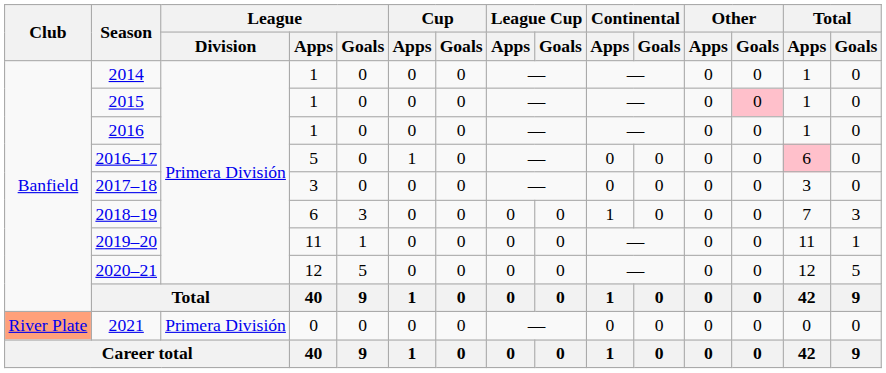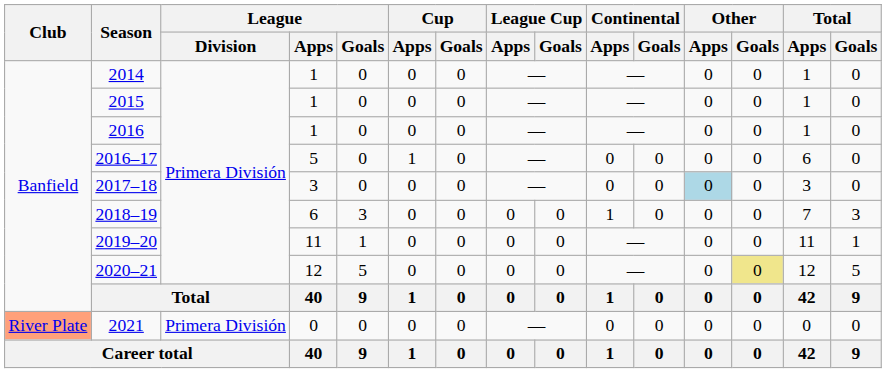(758, 102) pink background -> (758, 102) no background
(807, 158) pink background -> (807, 158) no background
(708, 185) no background -> (708, 185) lightblue background
(758, 269) no background -> (758, 269) khaki background
